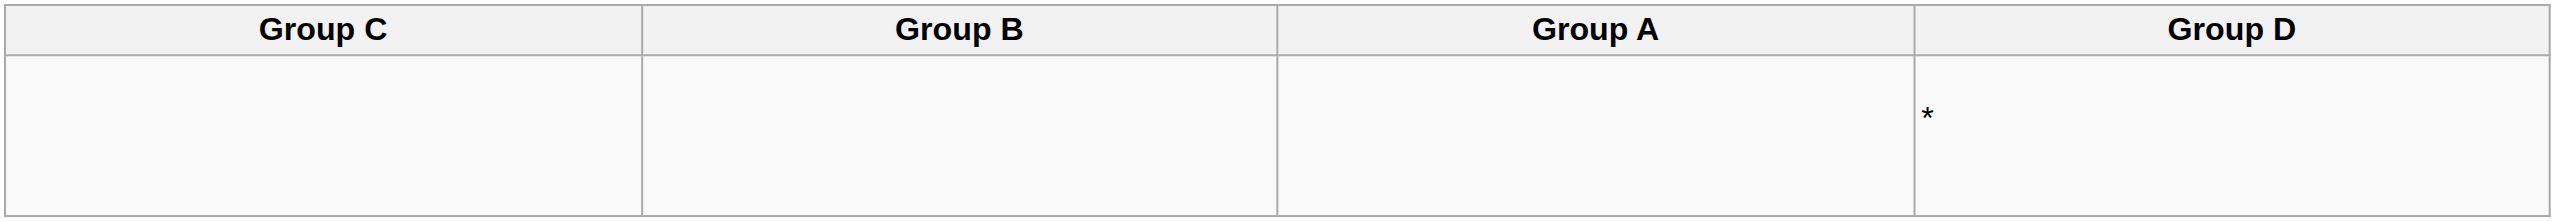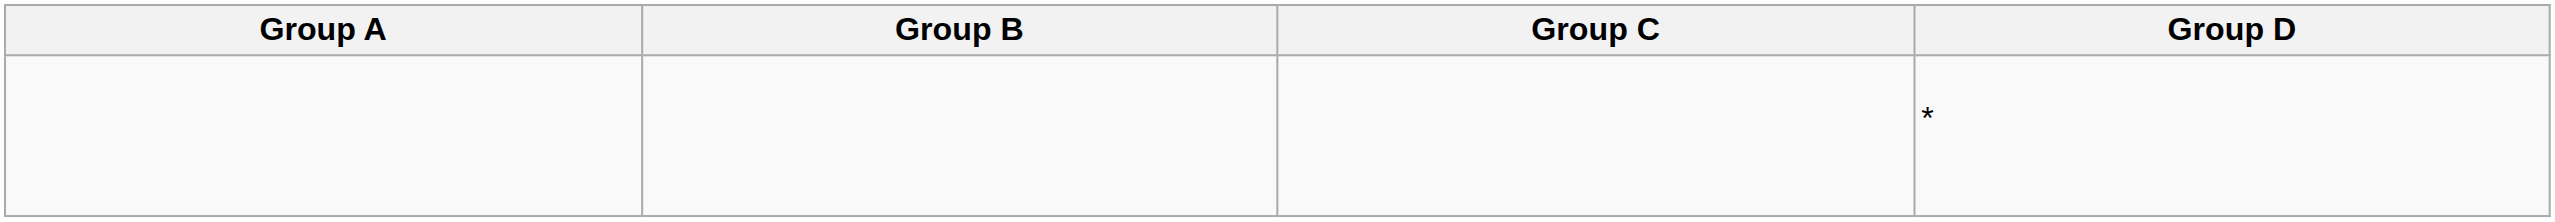columns swapped: (1596, 30) <-> (323, 30)
